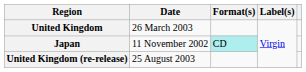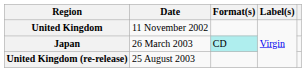(162, 28) 26 March 2003 -> (170, 28) 11 November 2002
(170, 43) 11 November 2002 -> (162, 43) 26 March 2003
